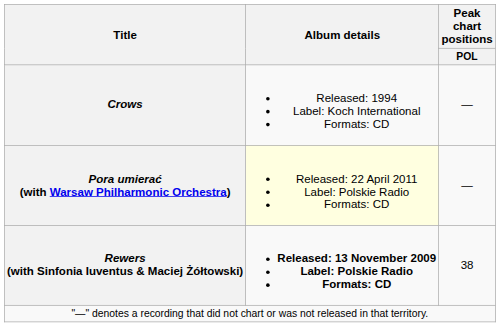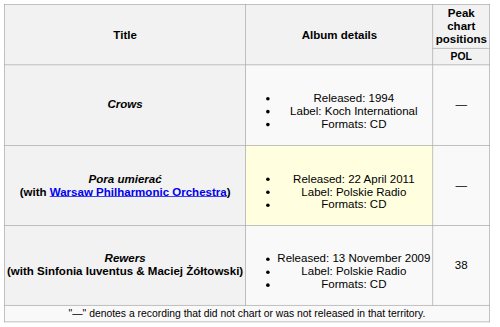(342, 272) bold -> (339, 272) normal
